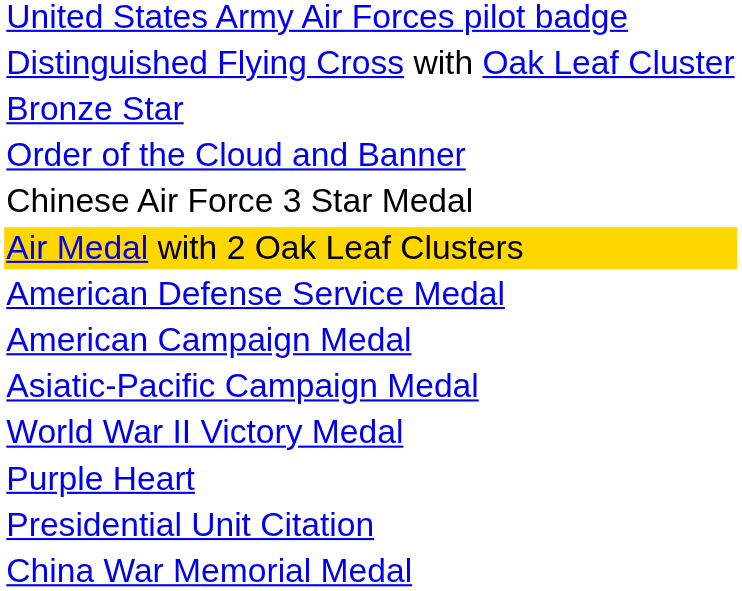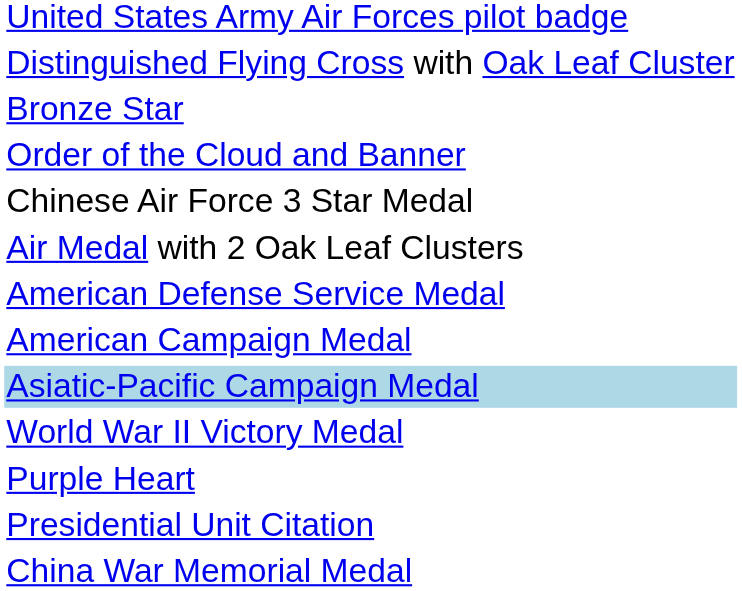(265, 247) gold background -> (265, 247) no background
(243, 386) no background -> (243, 386) lightblue background
